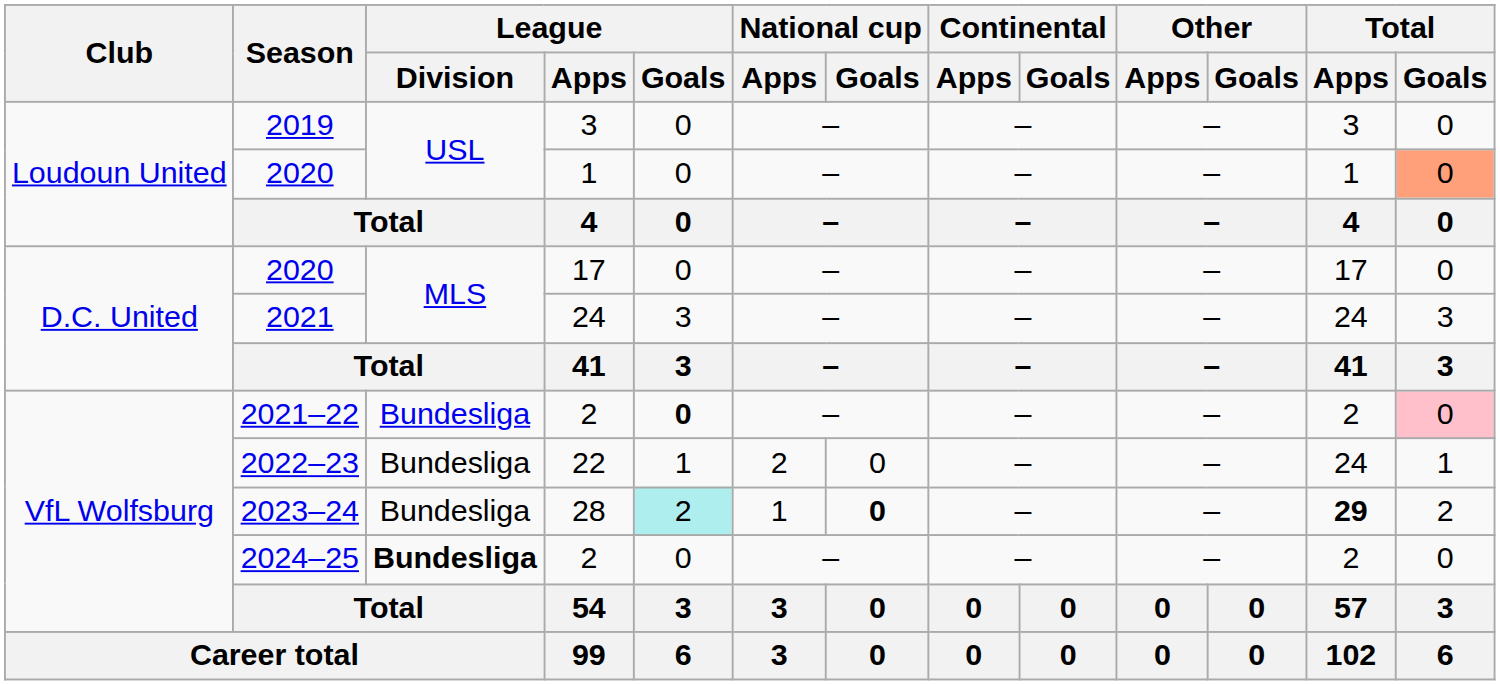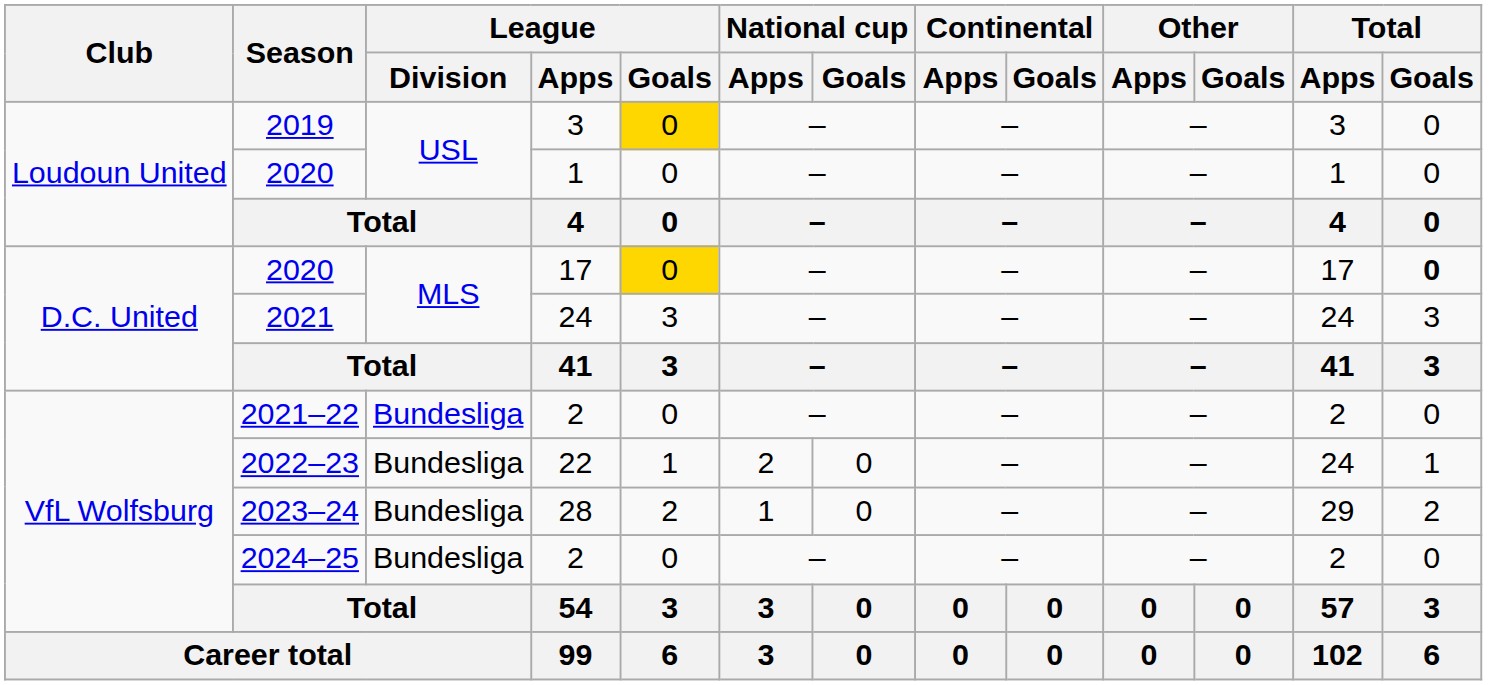(683, 125) no background -> (670, 125) gold background
(1445, 173) lightsalmon background -> (1432, 173) no background
(683, 269) no background -> (670, 269) gold background
(1445, 269) normal -> (1432, 269) bold
(683, 414) bold -> (670, 414) normal
(1445, 414) pink background -> (1432, 414) no background
(683, 510) paleturquoise background -> (670, 510) no background
(877, 510) bold -> (864, 510) normal
(1351, 510) bold -> (1337, 510) normal
(455, 558) bold -> (448, 558) normal
